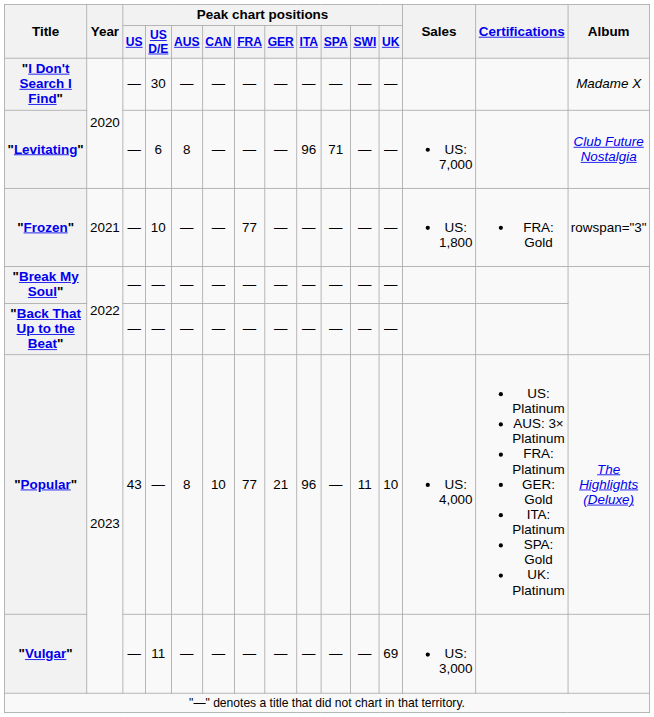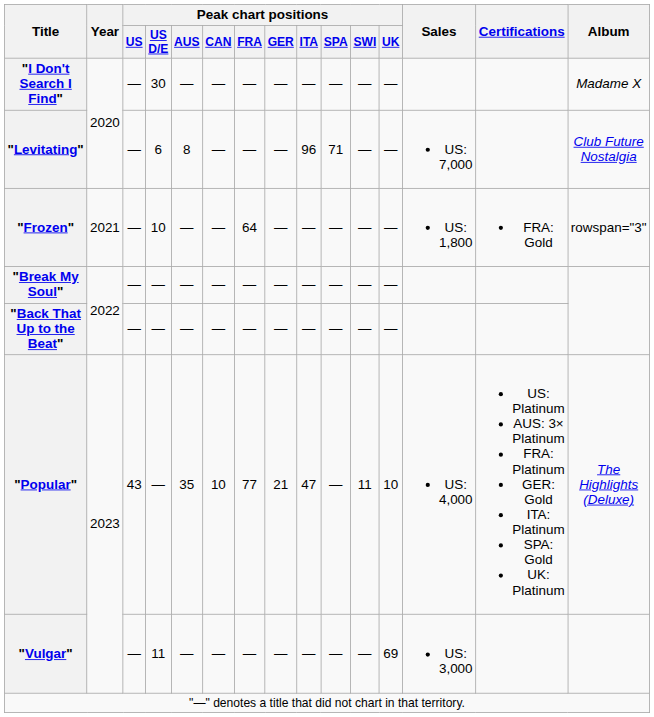(250, 227) 77 -> (250, 227) 64
(187, 484) 8 -> (187, 484) 35
(309, 484) 96 -> (309, 484) 47
